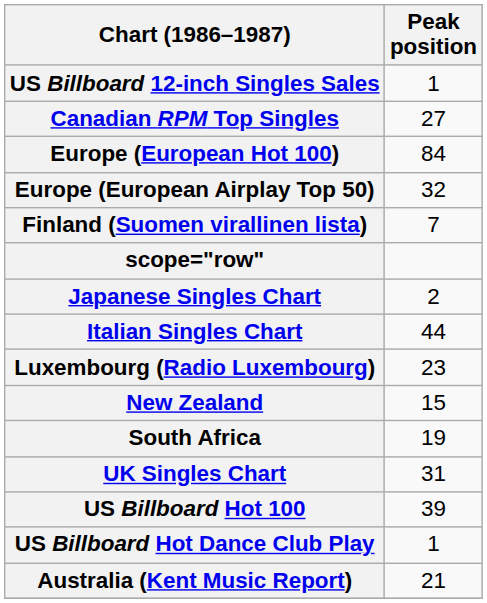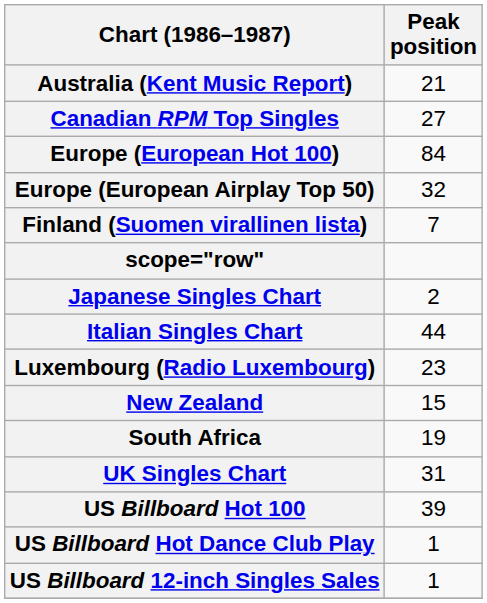rows swapped: (195, 580) <-> (195, 82)
